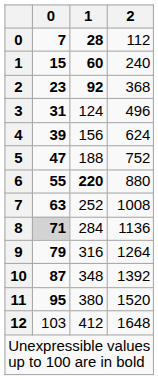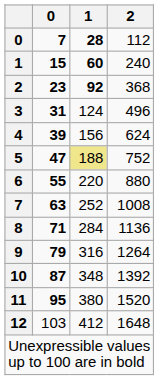(91, 158) no background -> (91, 158) khaki background
(91, 181) bold -> (91, 181) normal
(58, 229) lightgrey background -> (58, 229) no background
